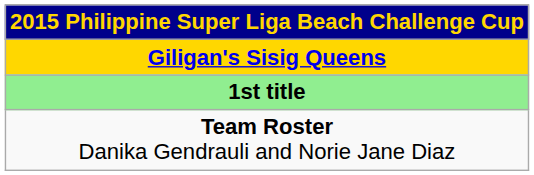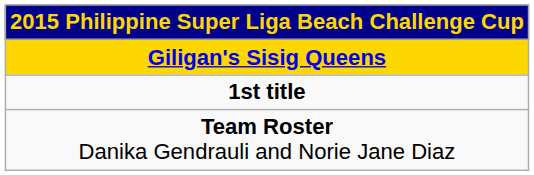(267, 92) lightgreen background -> (267, 92) no background
